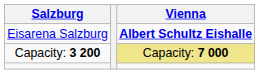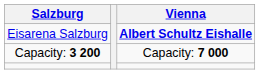(186, 53) khaki background -> (186, 53) no background
